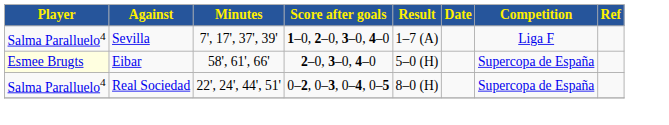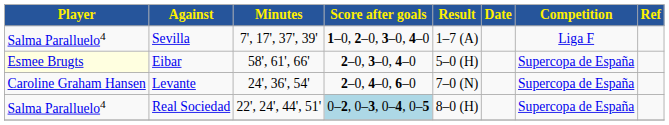+ row: (174, 83)
(338, 85) no background -> (378, 107) lightblue background
